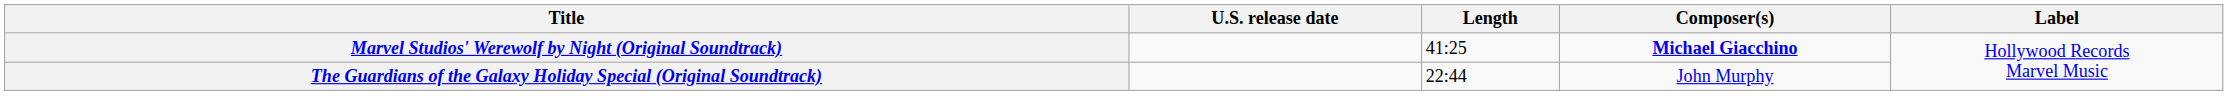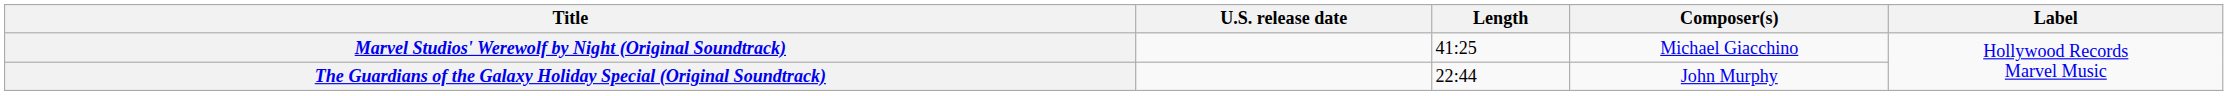(1725, 47) bold -> (1729, 47) normal
